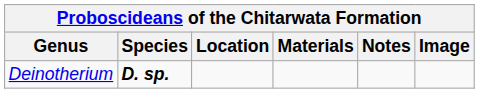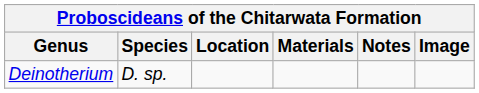(145, 74) bold -> (144, 74) normal
